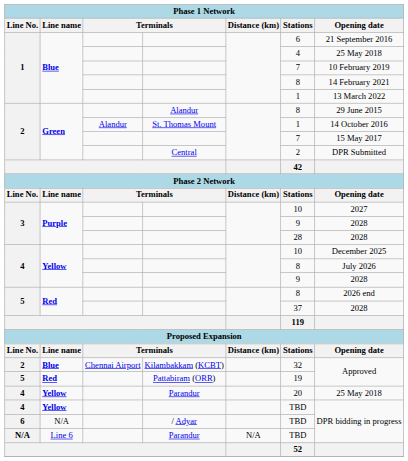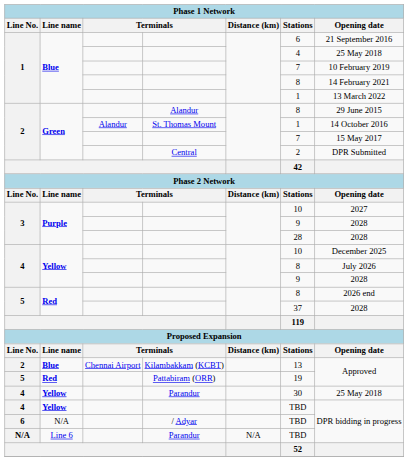(298, 364) 32 -> (298, 364) 13
(298, 393) 20 -> (298, 393) 30
